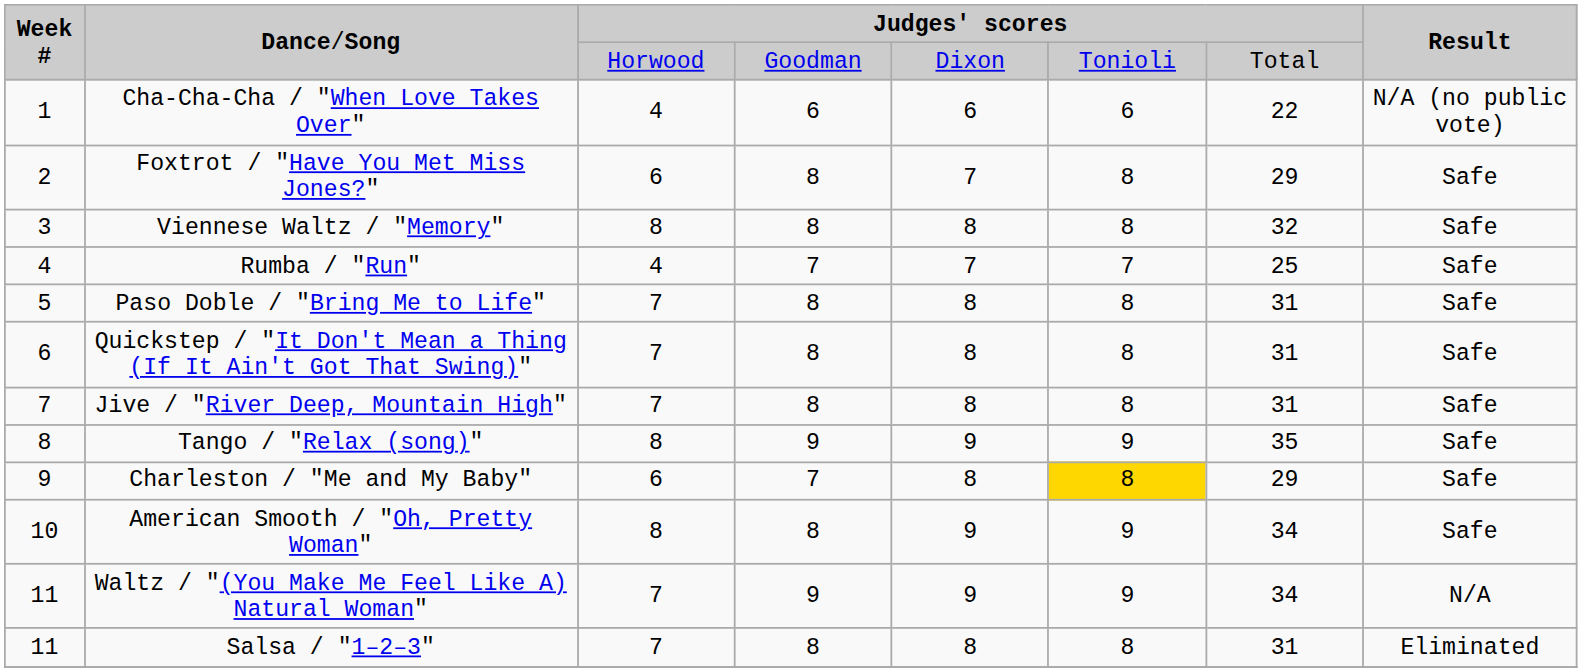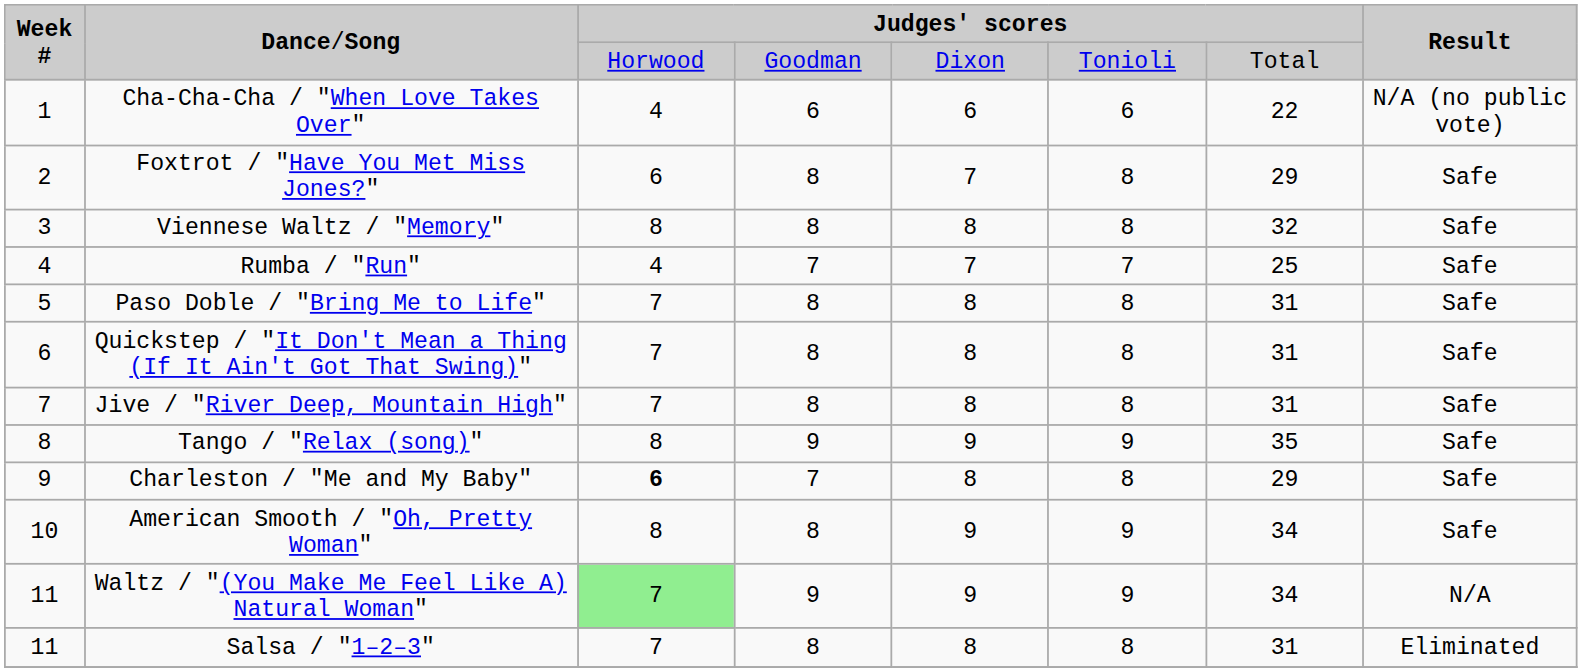(656, 481) normal -> (656, 481) bold
(1127, 481) gold background -> (1127, 481) no background
(656, 596) no background -> (656, 596) lightgreen background
